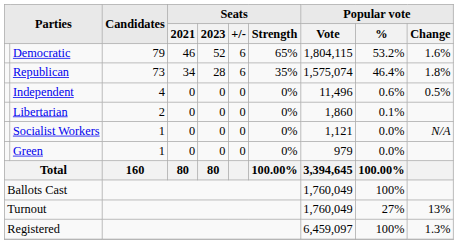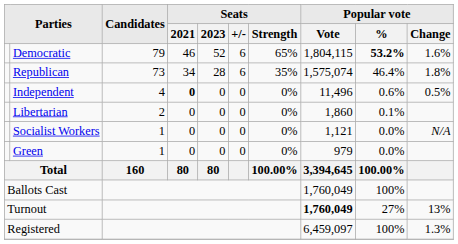(389, 53) normal -> (388, 53) bold
(192, 92) normal -> (192, 92) bold
(328, 209) normal -> (328, 209) bold
